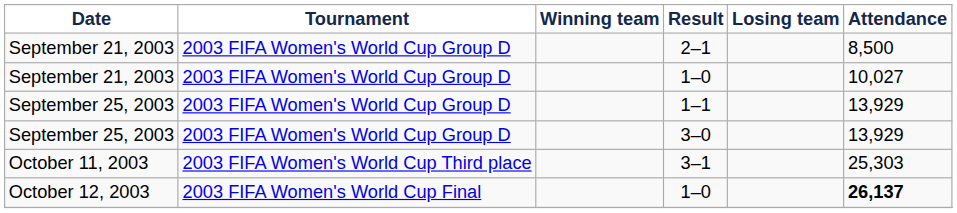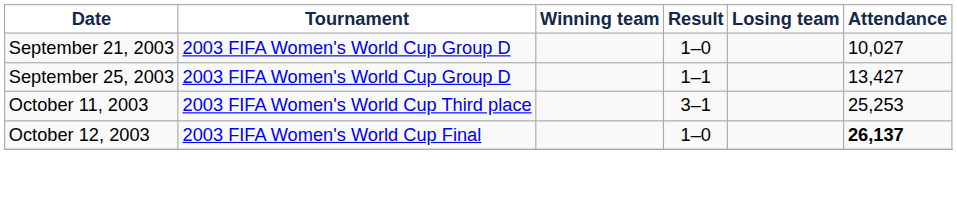- row: (91, 47)
(876, 105) 13,929 -> (876, 76) 13,427
- row: (91, 134)
(876, 163) 25,303 -> (876, 105) 25,253
